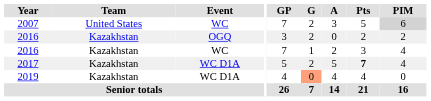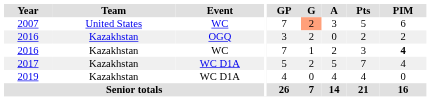(311, 23) no background -> (311, 23) lightsalmon background
(403, 23) lightgrey background -> (403, 23) no background
(403, 50) normal -> (403, 50) bold
(363, 63) bold -> (363, 63) normal
(311, 76) lightsalmon background -> (311, 76) no background
